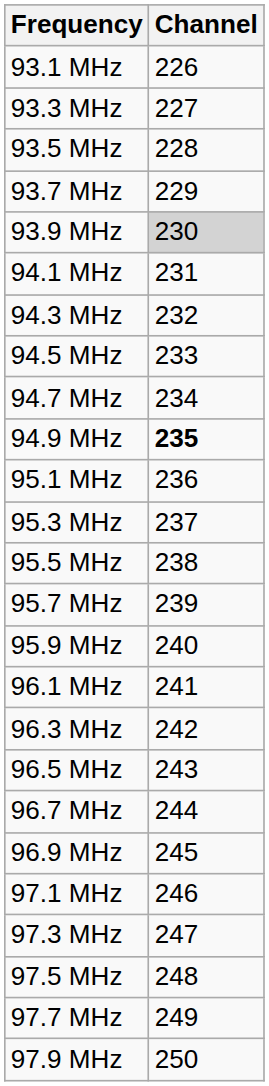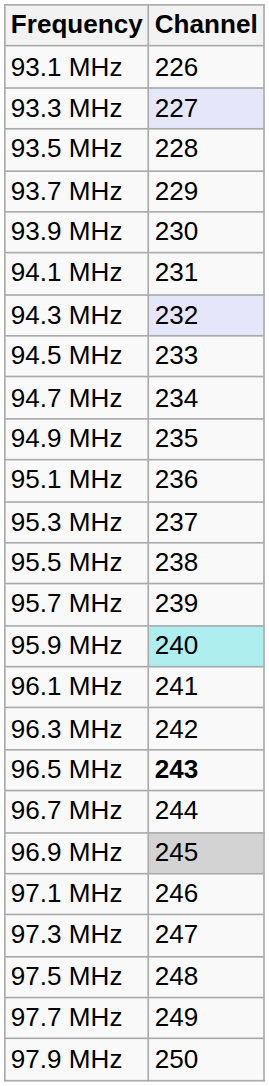(177, 107) no background -> (177, 107) lavender background
(177, 232) lightgrey background -> (177, 232) no background
(177, 314) no background -> (177, 314) lavender background
(177, 438) bold -> (177, 438) normal
(177, 645) no background -> (177, 645) paleturquoise background
(177, 769) normal -> (177, 769) bold
(177, 852) no background -> (177, 852) lightgrey background
